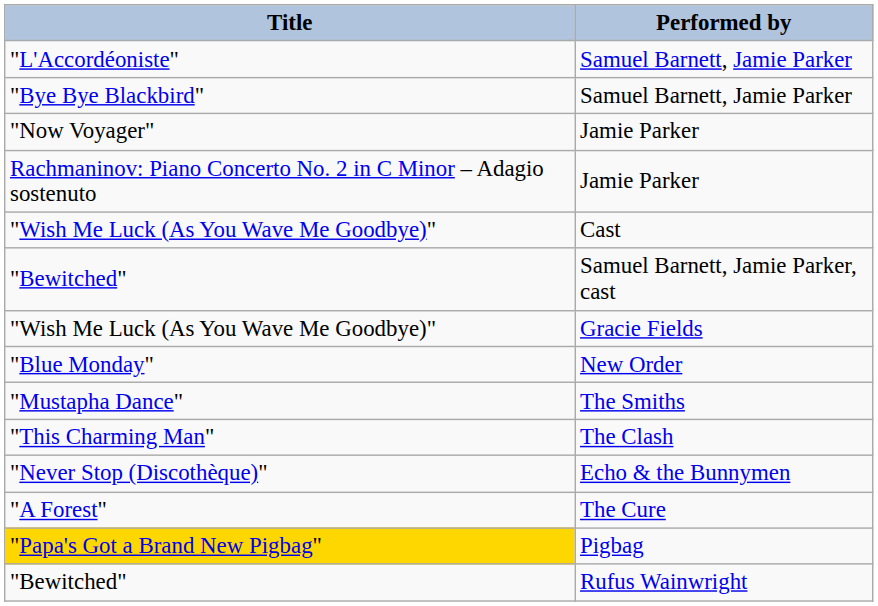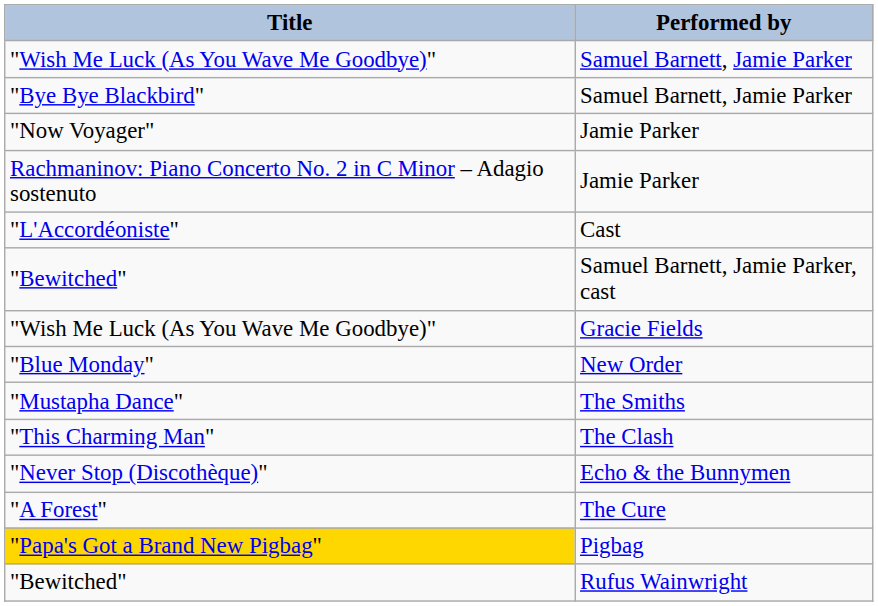(94, 58) "L'Accordéoniste" -> (223, 58) "Wish Me Luck (As You Wave Me Goodbye)"
(223, 229) "Wish Me Luck (As You Wave Me Goodbye)" -> (94, 229) "L'Accordéoniste"
